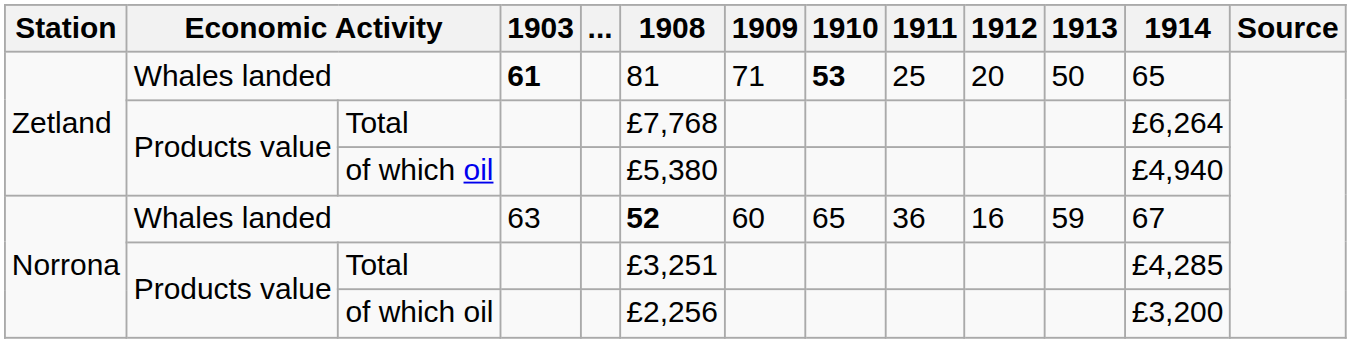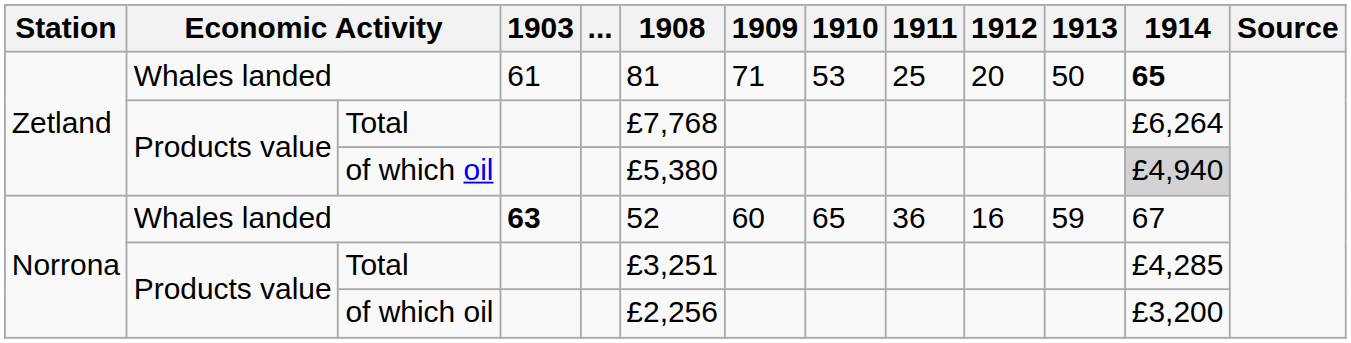(524, 75) bold -> (524, 75) normal
(829, 75) bold -> (829, 75) normal
(1148, 75) normal -> (1148, 75) bold
(1178, 170) no background -> (1178, 170) lightgrey background
(524, 218) normal -> (524, 218) bold
(643, 218) bold -> (643, 218) normal
